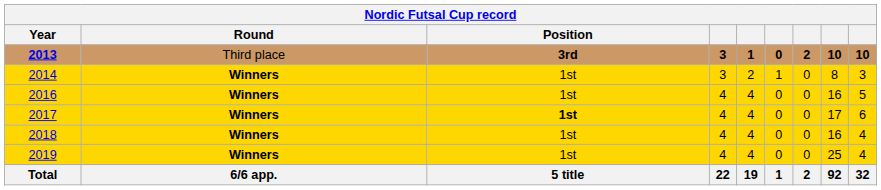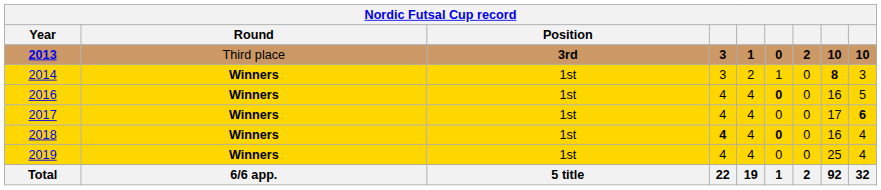(835, 75) normal -> (835, 75) bold
(779, 95) normal -> (779, 95) bold
(568, 115) bold -> (568, 115) normal
(863, 115) normal -> (863, 115) bold
(723, 135) normal -> (723, 135) bold
(779, 135) normal -> (779, 135) bold
